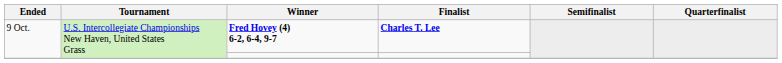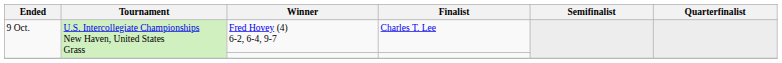(260, 33) bold -> (258, 33) normal
(410, 27) bold -> (408, 27) normal
